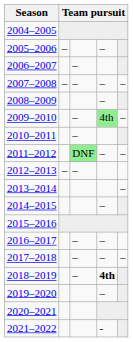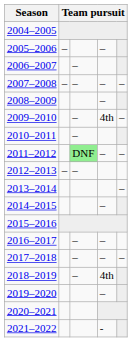(107, 118) lightgreen background -> (107, 118) no background
(107, 275) bold -> (107, 275) normal
